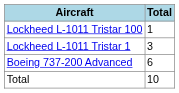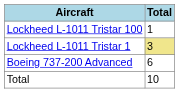(150, 46) no background -> (150, 46) khaki background
